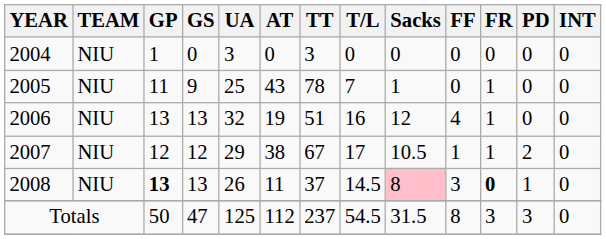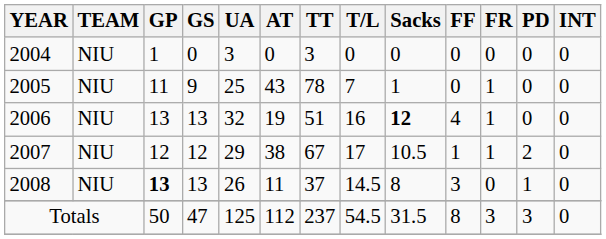(401, 119) normal -> (401, 119) bold
(396, 184) pink background -> (396, 184) no background
(490, 184) bold -> (490, 184) normal
